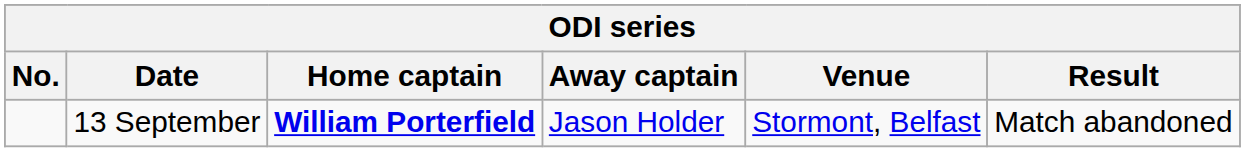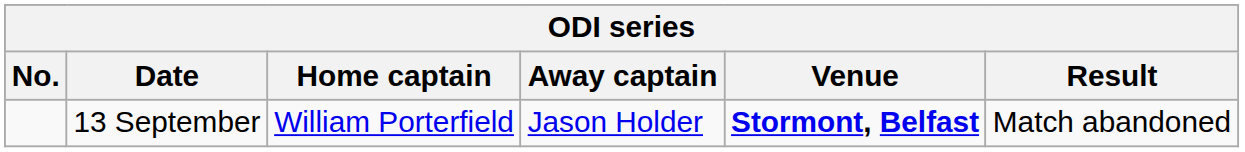(405, 122) bold -> (394, 122) normal
(866, 122) normal -> (855, 122) bold
